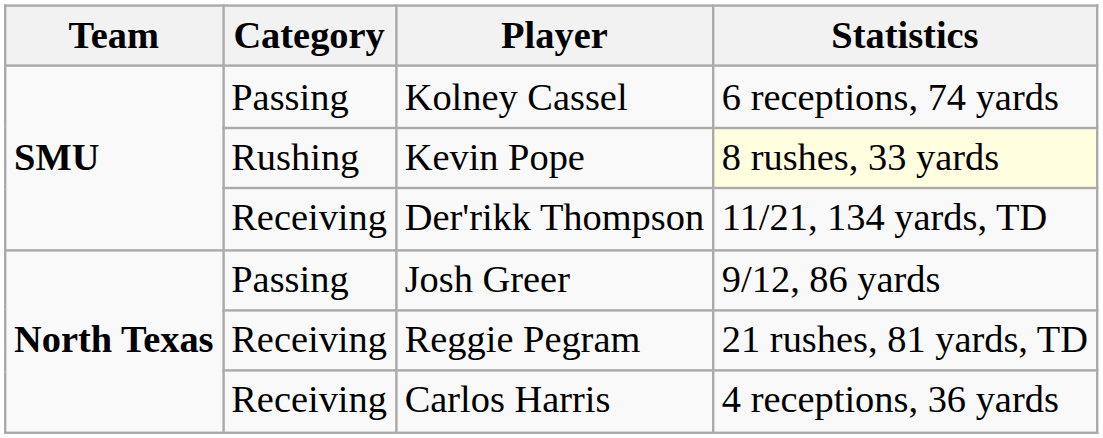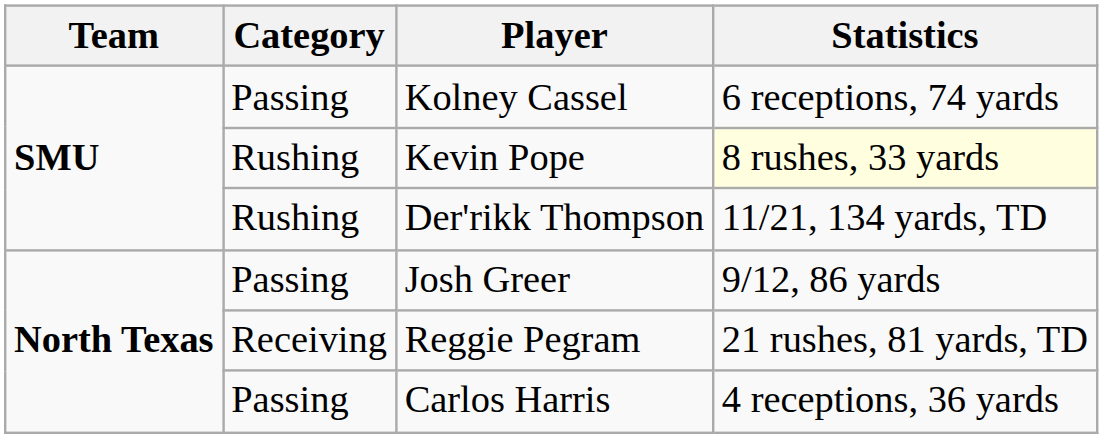(309, 218) Receiving -> (295, 218) Rushing
(309, 400) Receiving -> (290, 400) Passing
